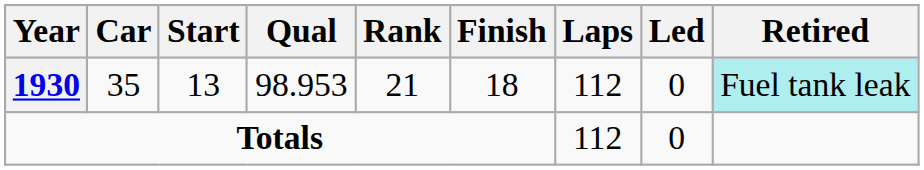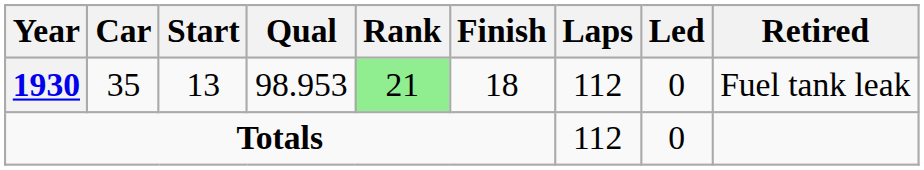(402, 84) no background -> (402, 84) lightgreen background
(815, 84) paleturquoise background -> (815, 84) no background
